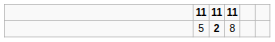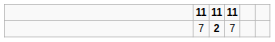(201, 28) 5 -> (201, 28) 7
(232, 28) 8 -> (232, 28) 7
